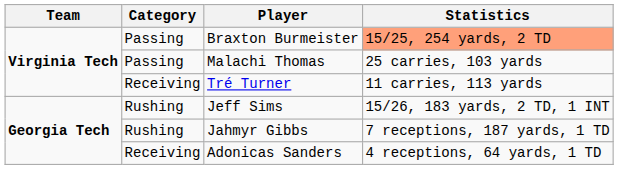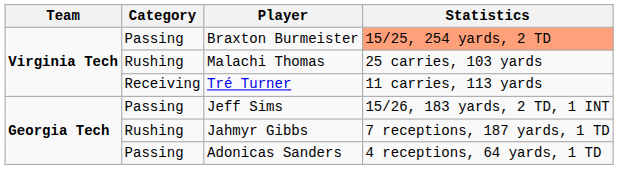(154, 62) Passing -> (154, 62) Rushing
(154, 108) Rushing -> (154, 108) Passing
(162, 153) Receiving -> (154, 153) Passing
